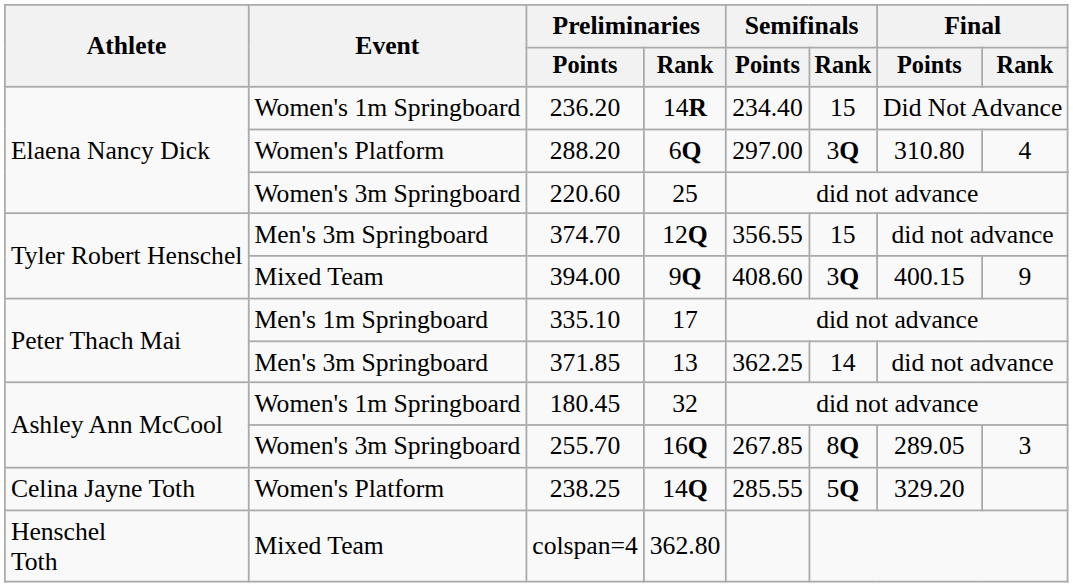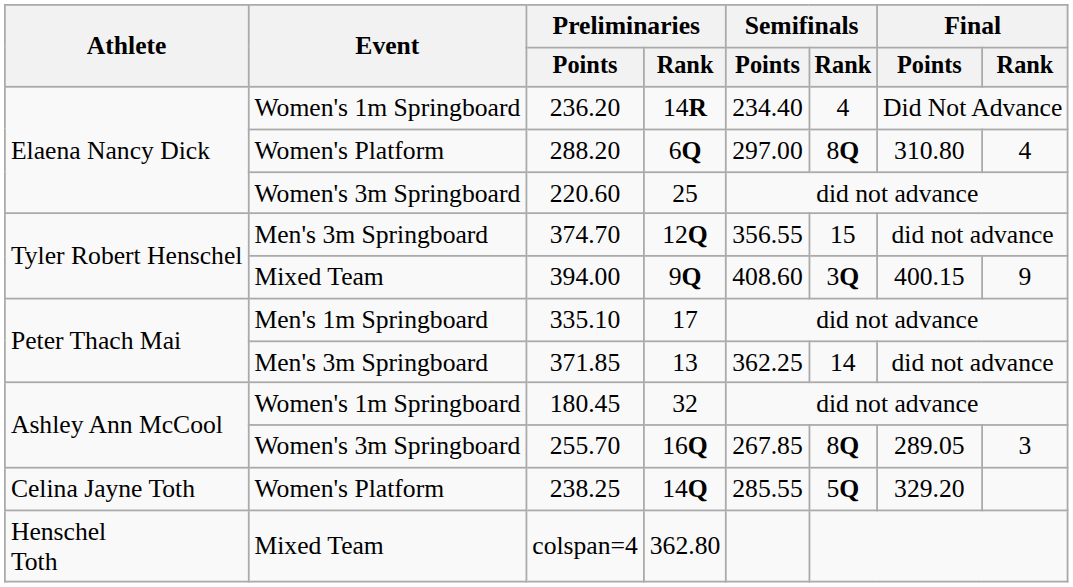(843, 108) 15 -> (843, 108) 4
(843, 150) 3Q -> (843, 150) 8Q
